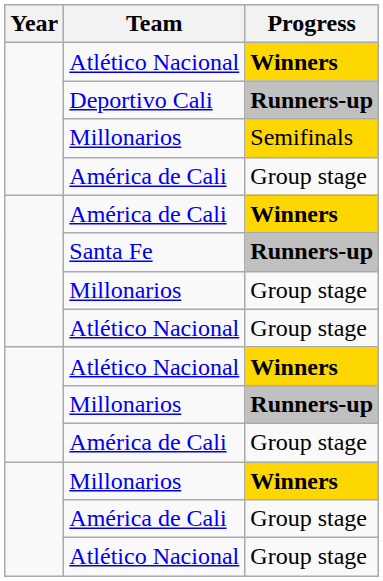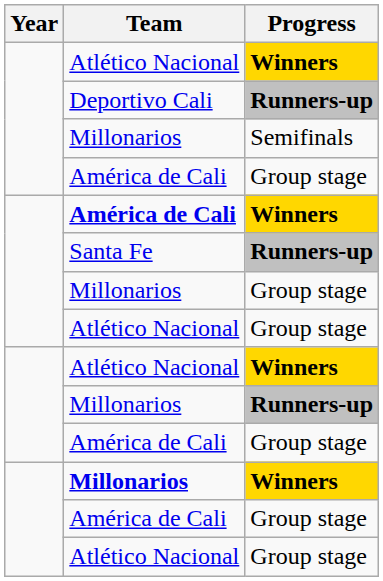(302, 137) gold background -> (302, 137) no background
(148, 213) normal -> (153, 213) bold
(125, 480) normal -> (129, 480) bold
